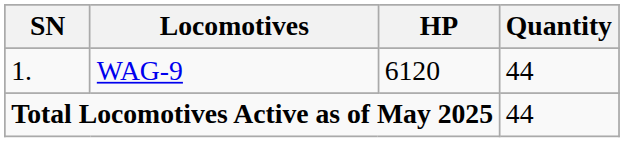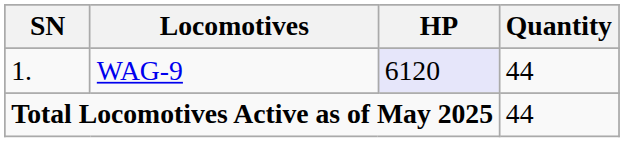(412, 70) no background -> (412, 70) lavender background
